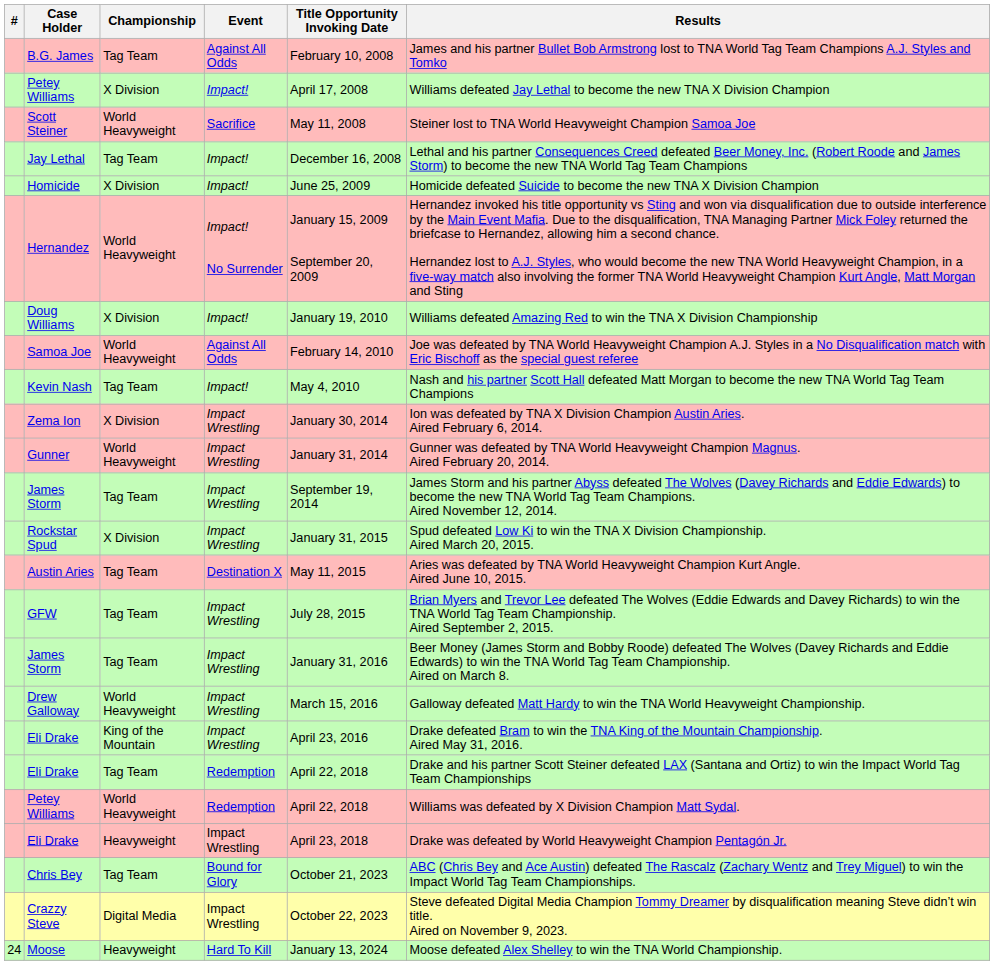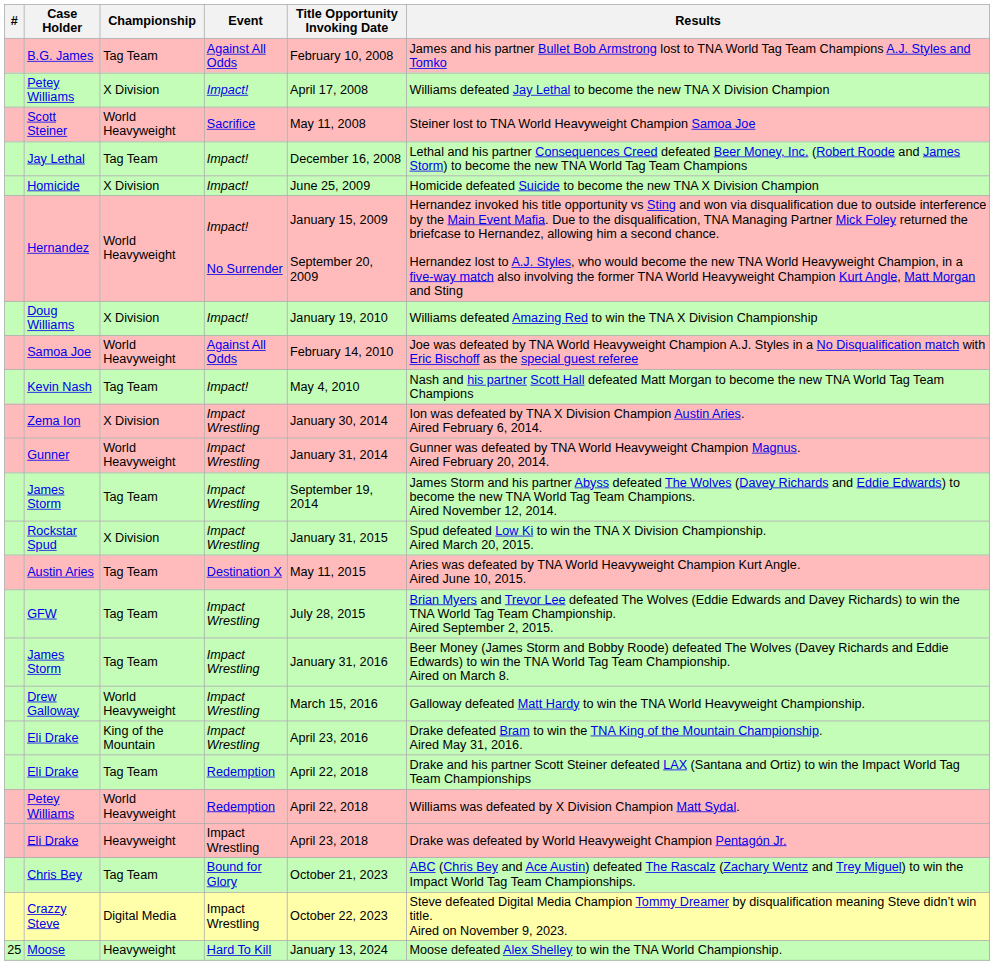(14, 950) 24 -> (14, 950) 25
